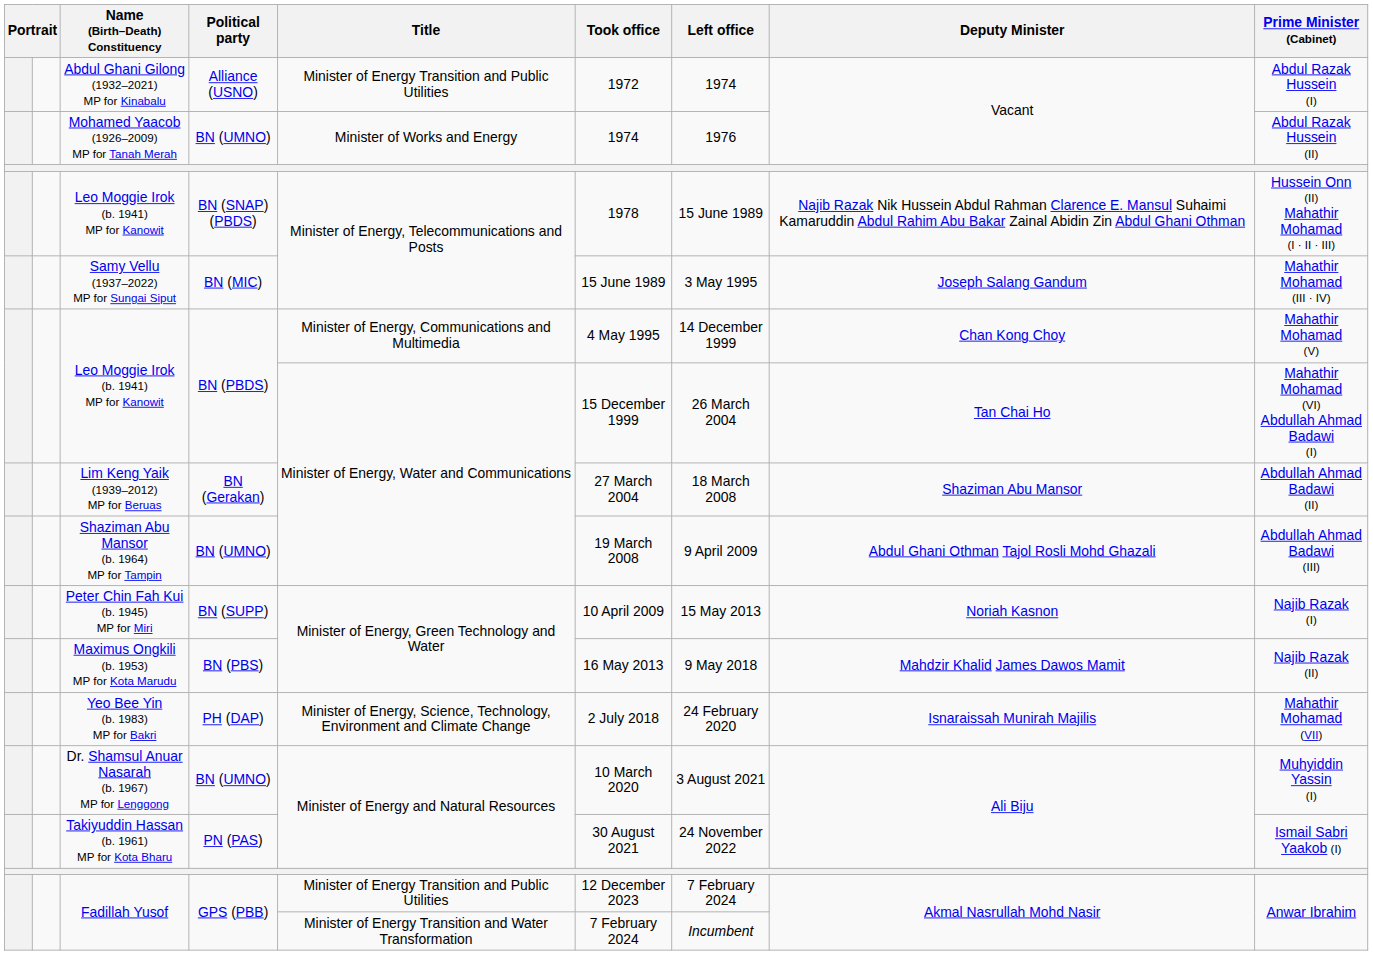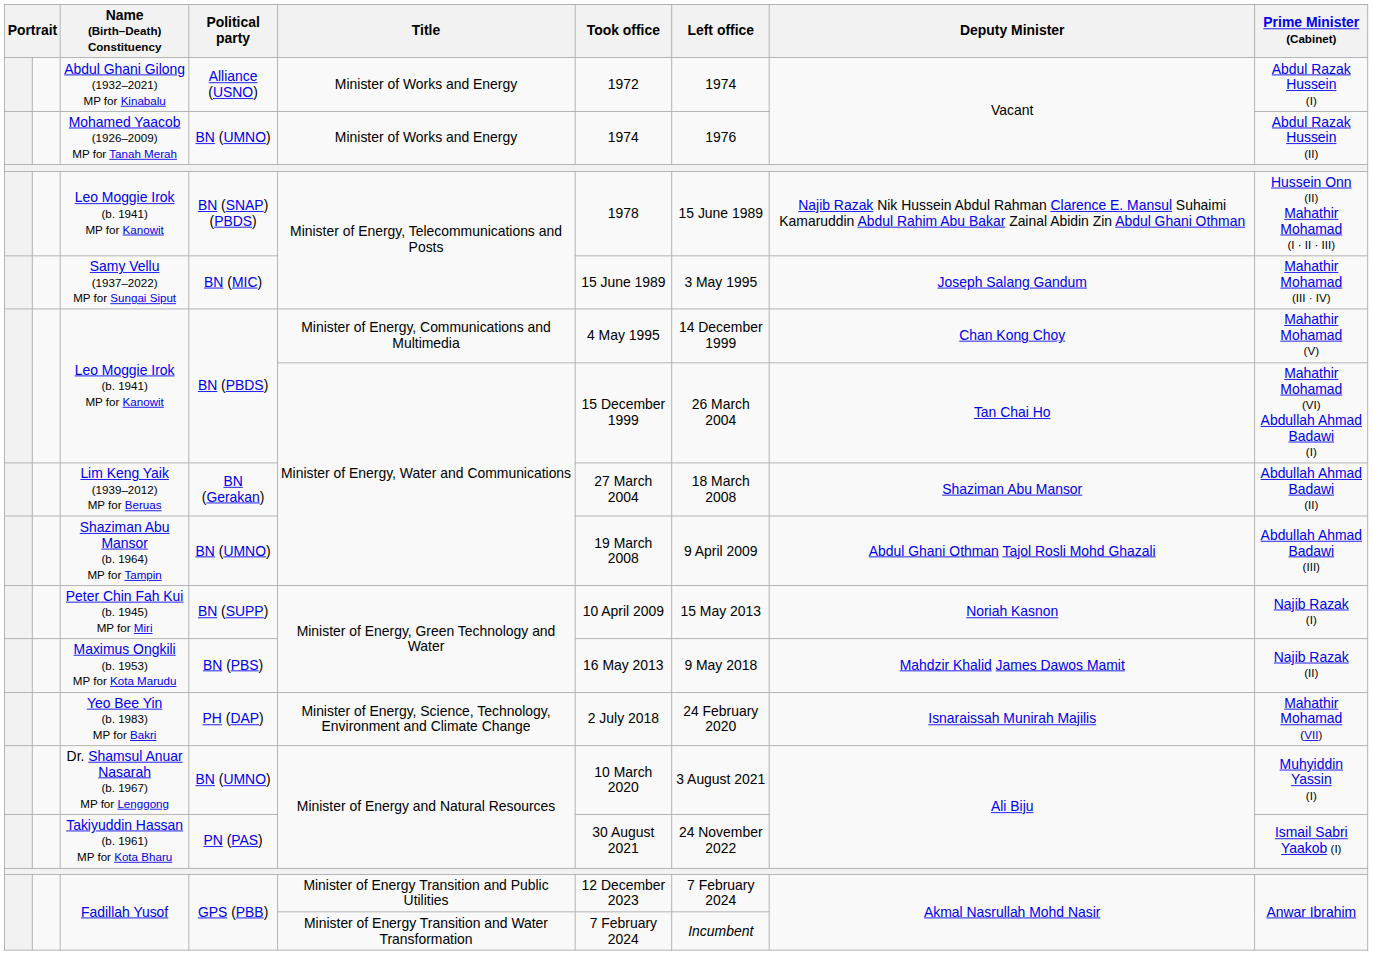(426, 84) Minister of Energy Transition and Public Utilities -> (426, 84) Minister of Works and Energy
